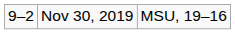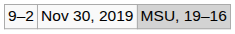(184, 16) no background -> (184, 16) lightgrey background
